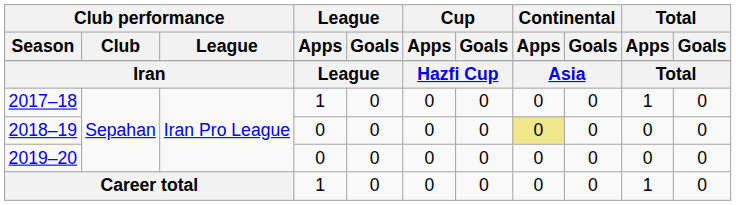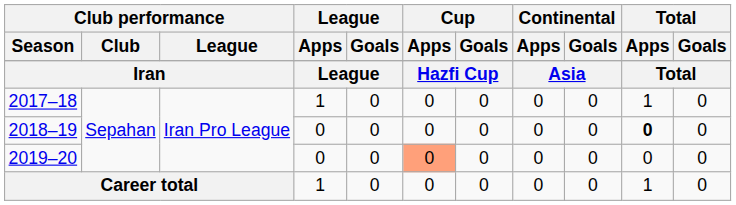(538, 130) khaki background -> (538, 130) no background
(648, 130) normal -> (648, 130) bold
(429, 158) no background -> (429, 158) lightsalmon background
